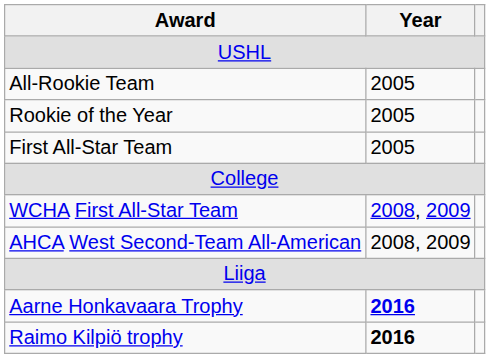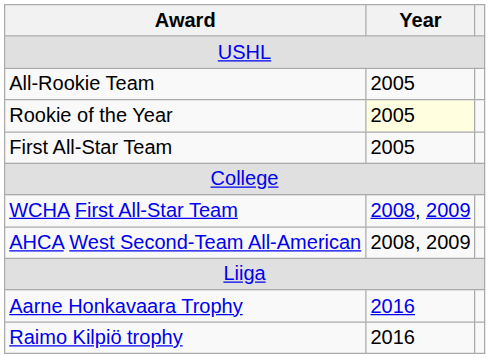(393, 115) no background -> (393, 115) lightyellow background
(393, 305) bold -> (393, 305) normal
(393, 337) bold -> (393, 337) normal
